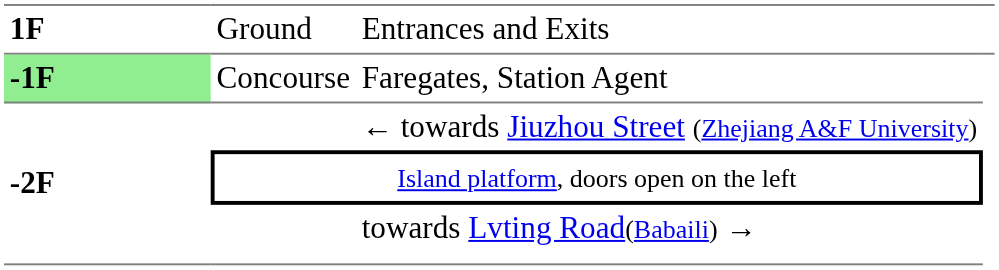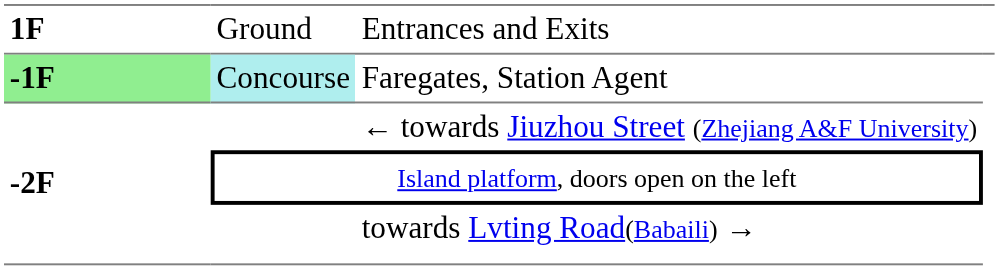(283, 77) no background -> (283, 77) paleturquoise background
